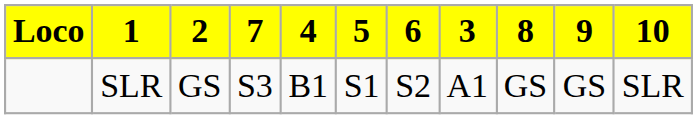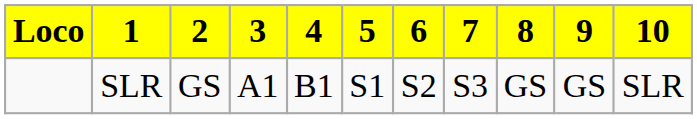columns swapped: (467, 31) <-> (255, 31)
